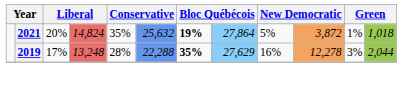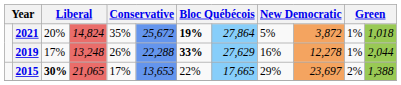(158, 33) 25,632 -> (158, 33) 25,672
(120, 52) 28% -> (120, 52) 26%
(191, 52) 35% -> (191, 52) 33%
(355, 52) 3% -> (355, 52) 1%
+ row: (27, 71)
